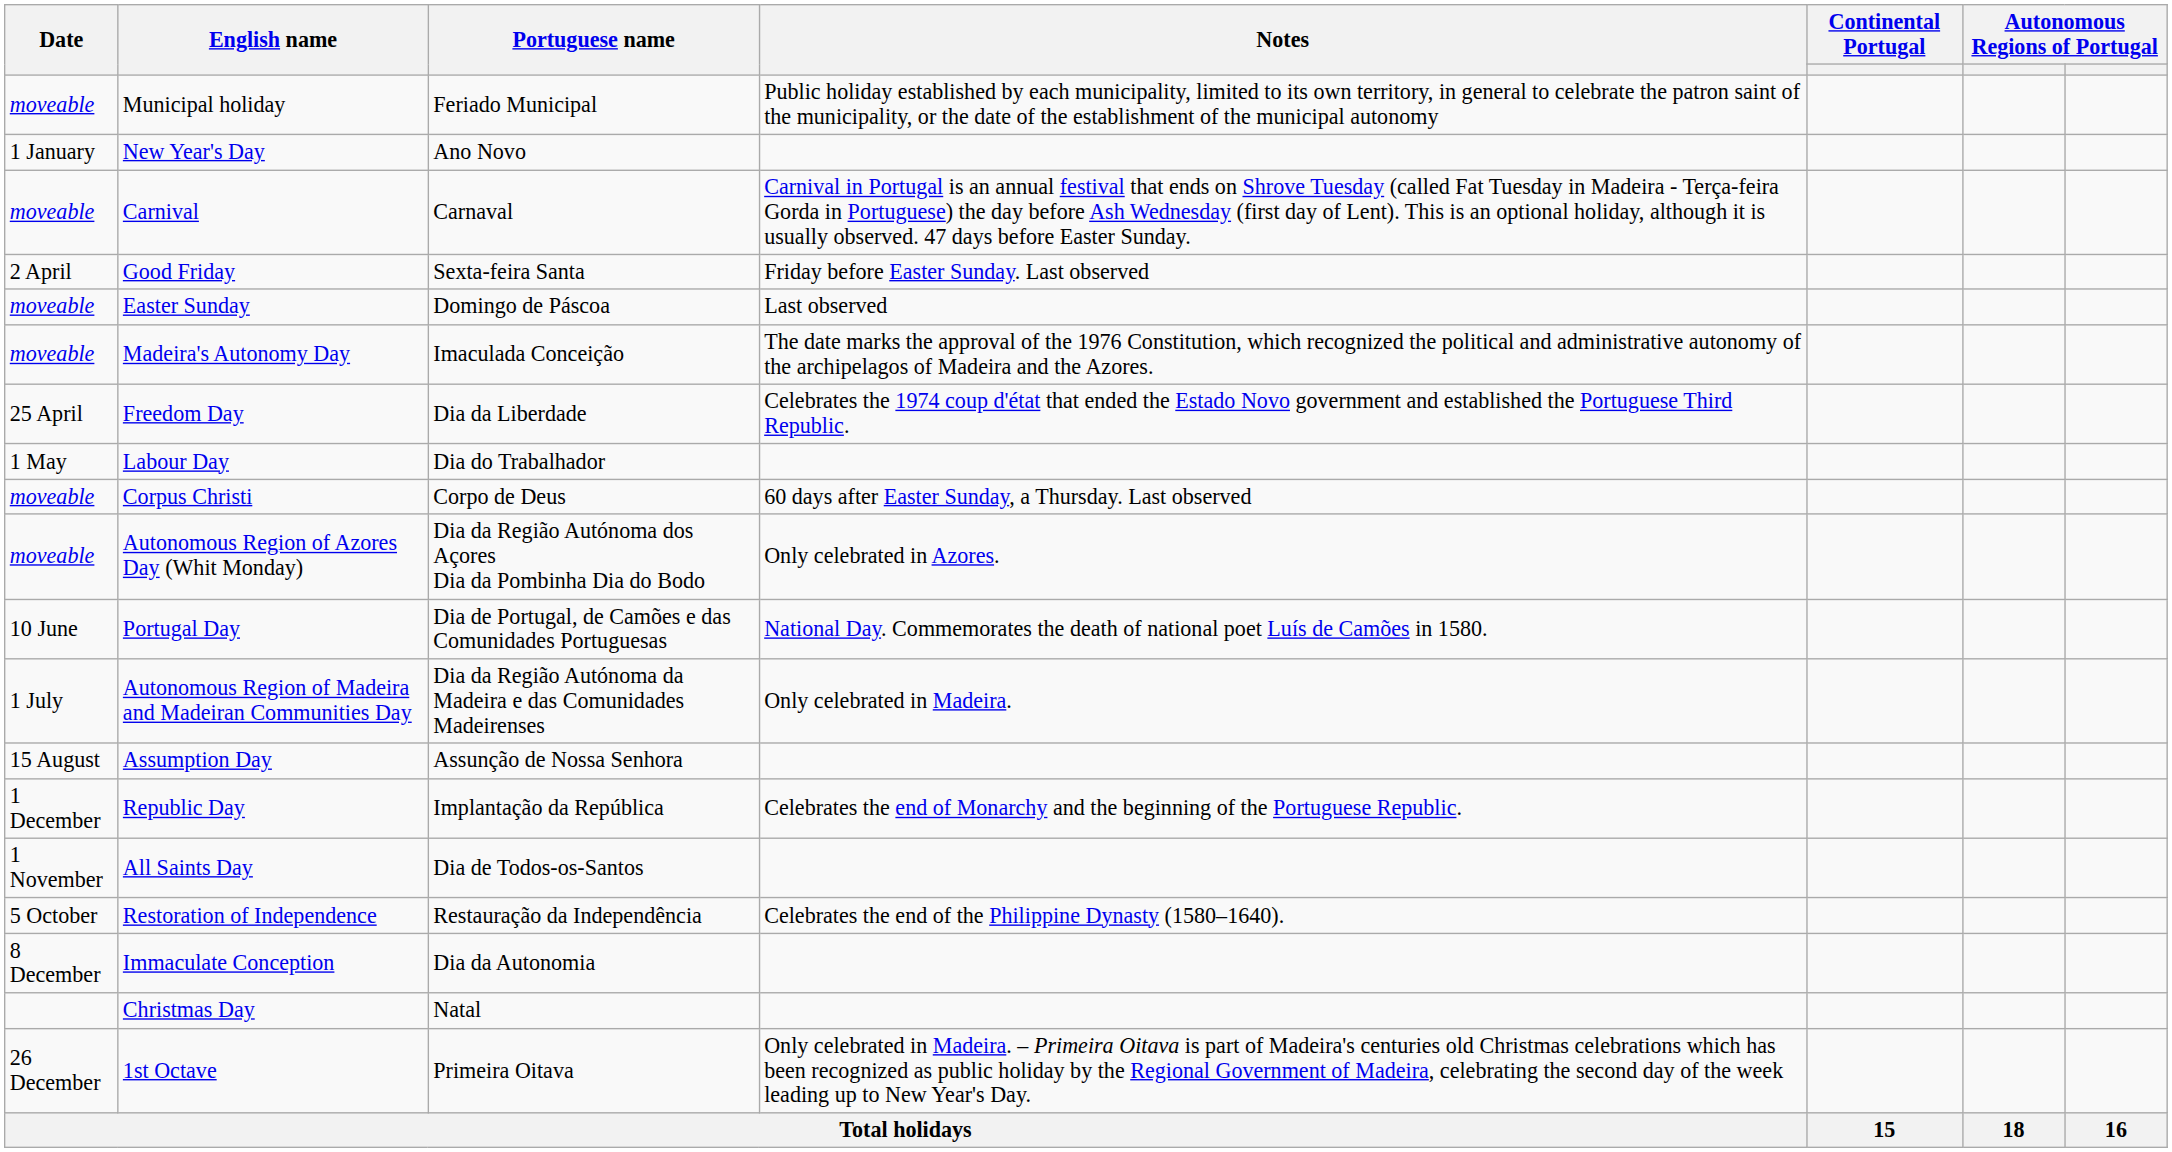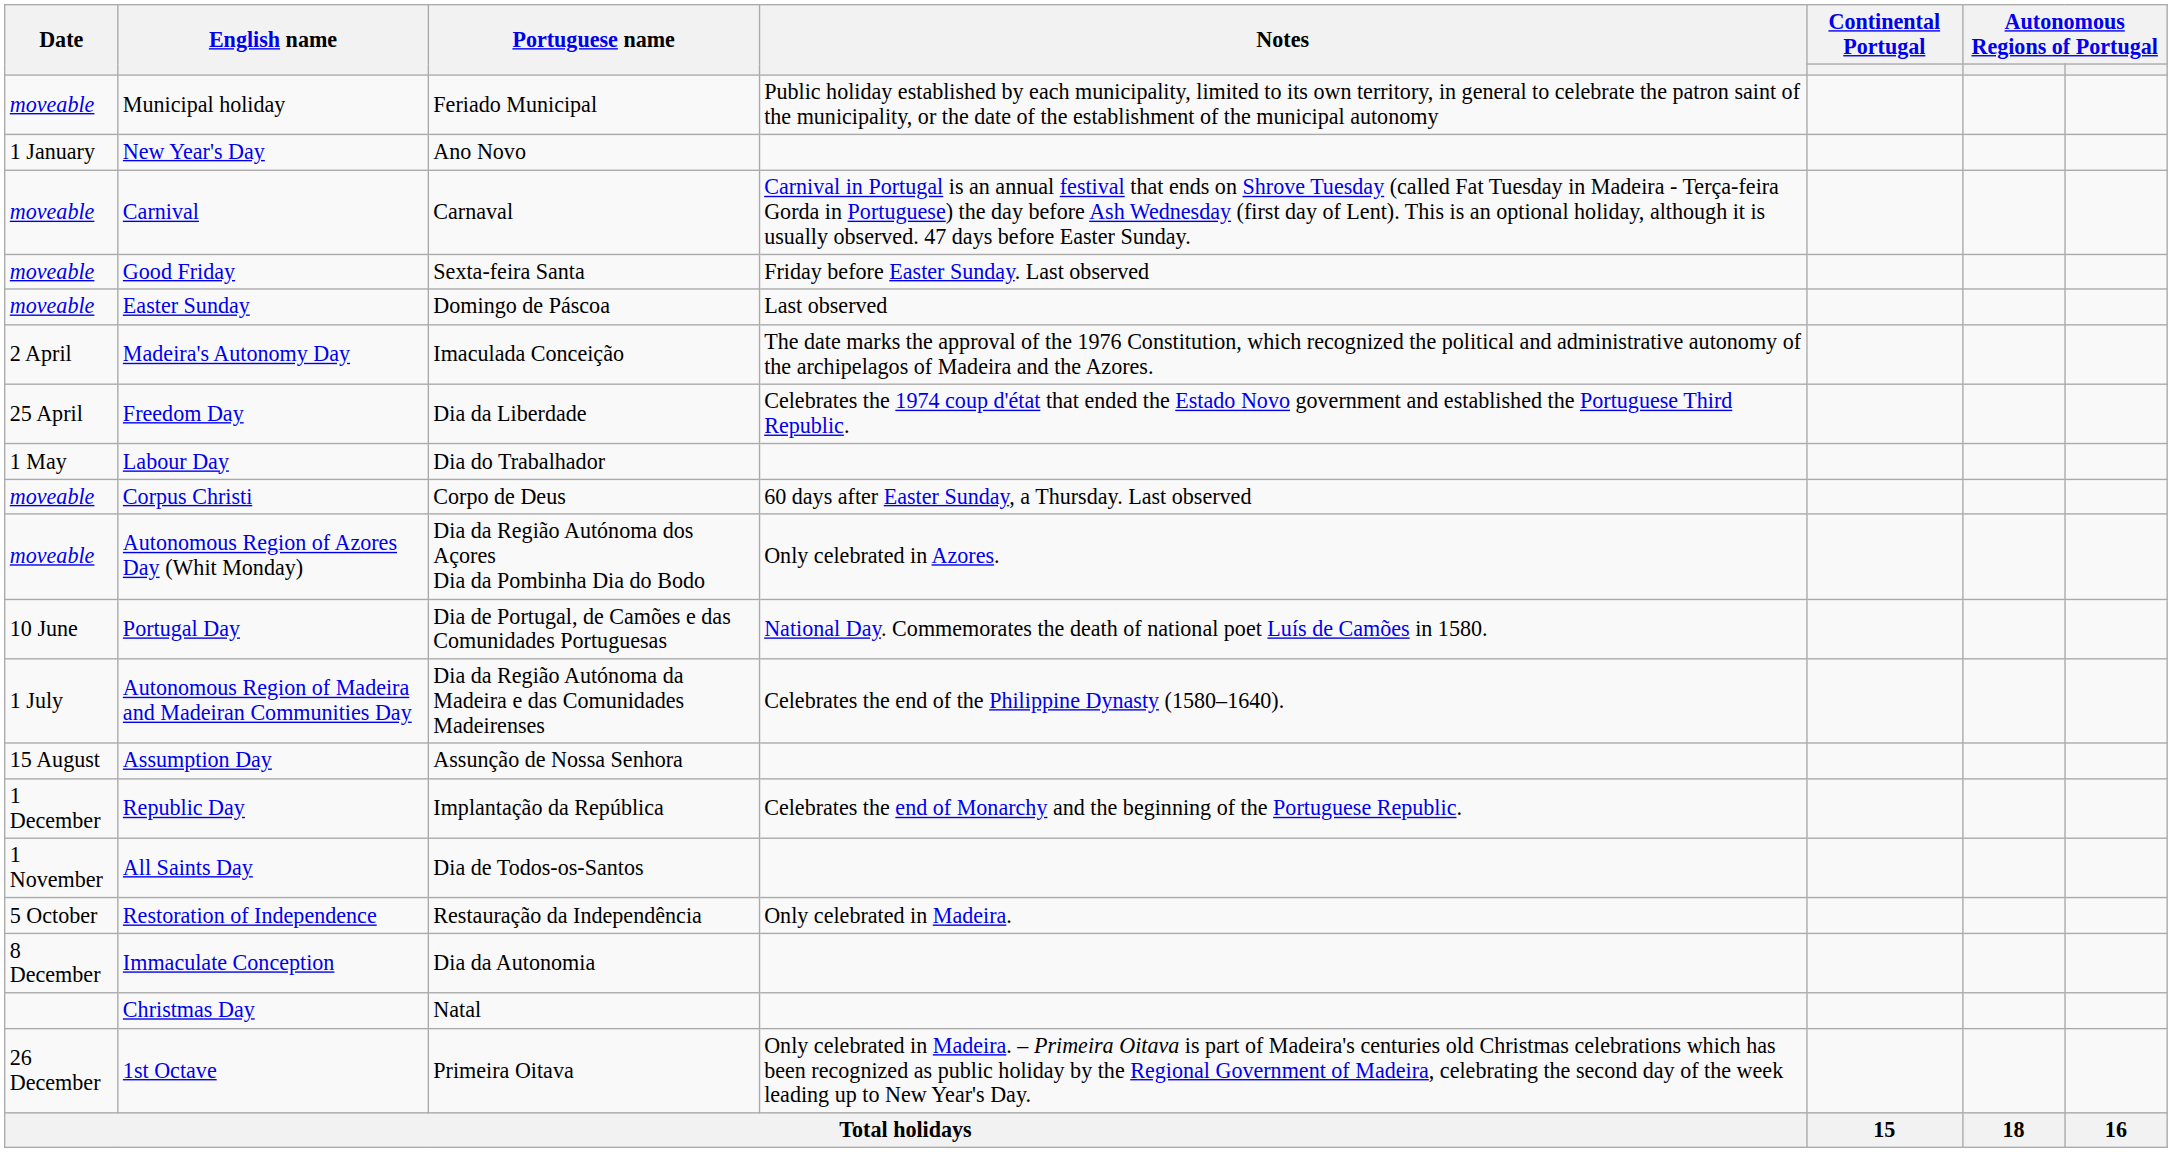(41, 271) 2 April -> (52, 271) moveable
(52, 354) moveable -> (41, 354) 2 April
(888, 700) Only celebrated in Madeira. -> (1024, 700) Celebrates the end of the Philippine Dynasty (1580–1640).
(1024, 915) Celebrates the end of the Philippine Dynasty (1580–1640). -> (888, 915) Only celebrated in Madeira.
